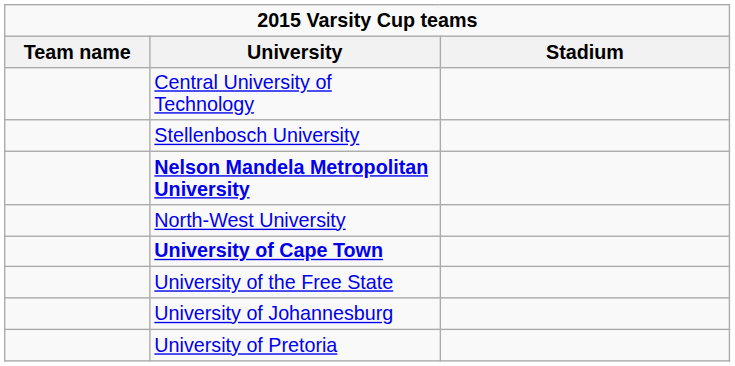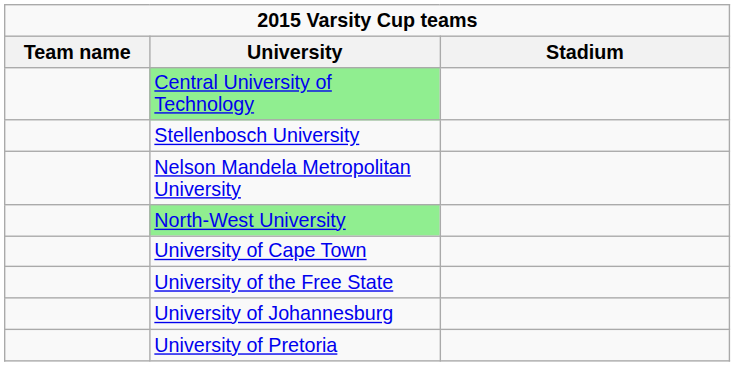(243, 94) no background -> (243, 94) lightgreen background
(291, 178) bold -> (283, 178) normal
(250, 220) no background -> (250, 220) lightgreen background
(269, 252) bold -> (260, 252) normal
